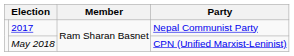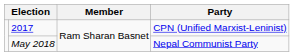(206, 28) Nepal Communist Party -> (220, 28) CPN (Unified Marxist-Leninist)
(220, 43) CPN (Unified Marxist-Leninist) -> (206, 43) Nepal Communist Party
